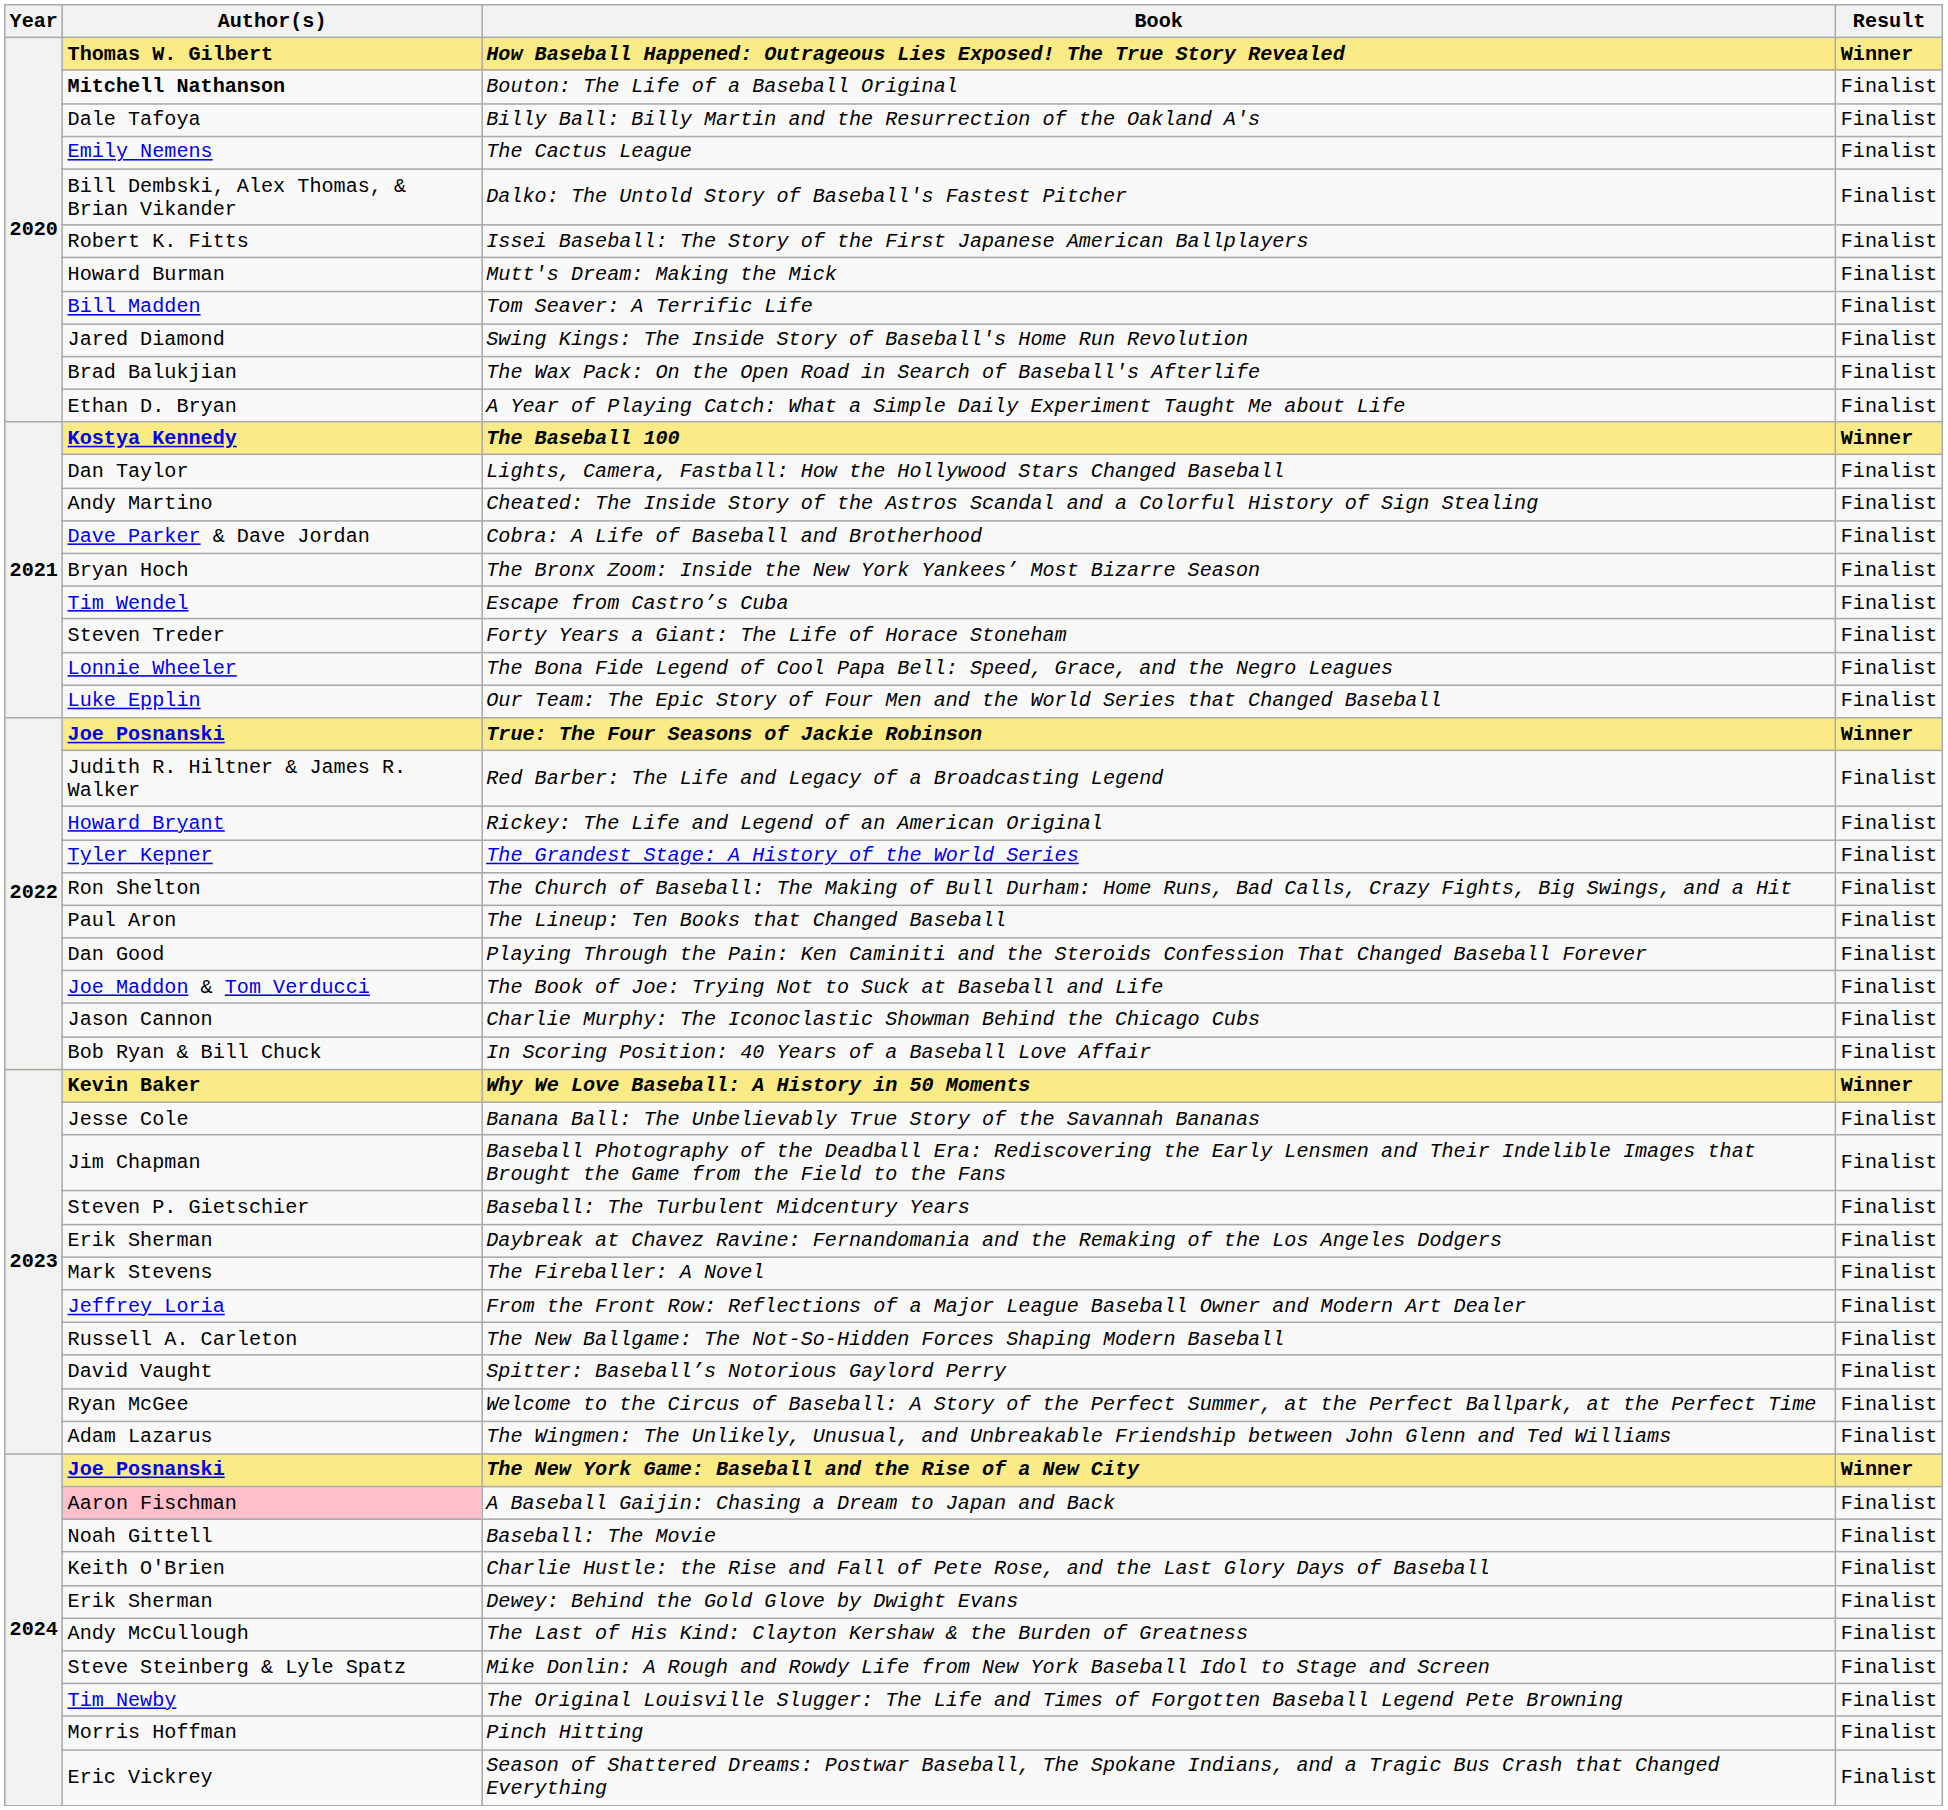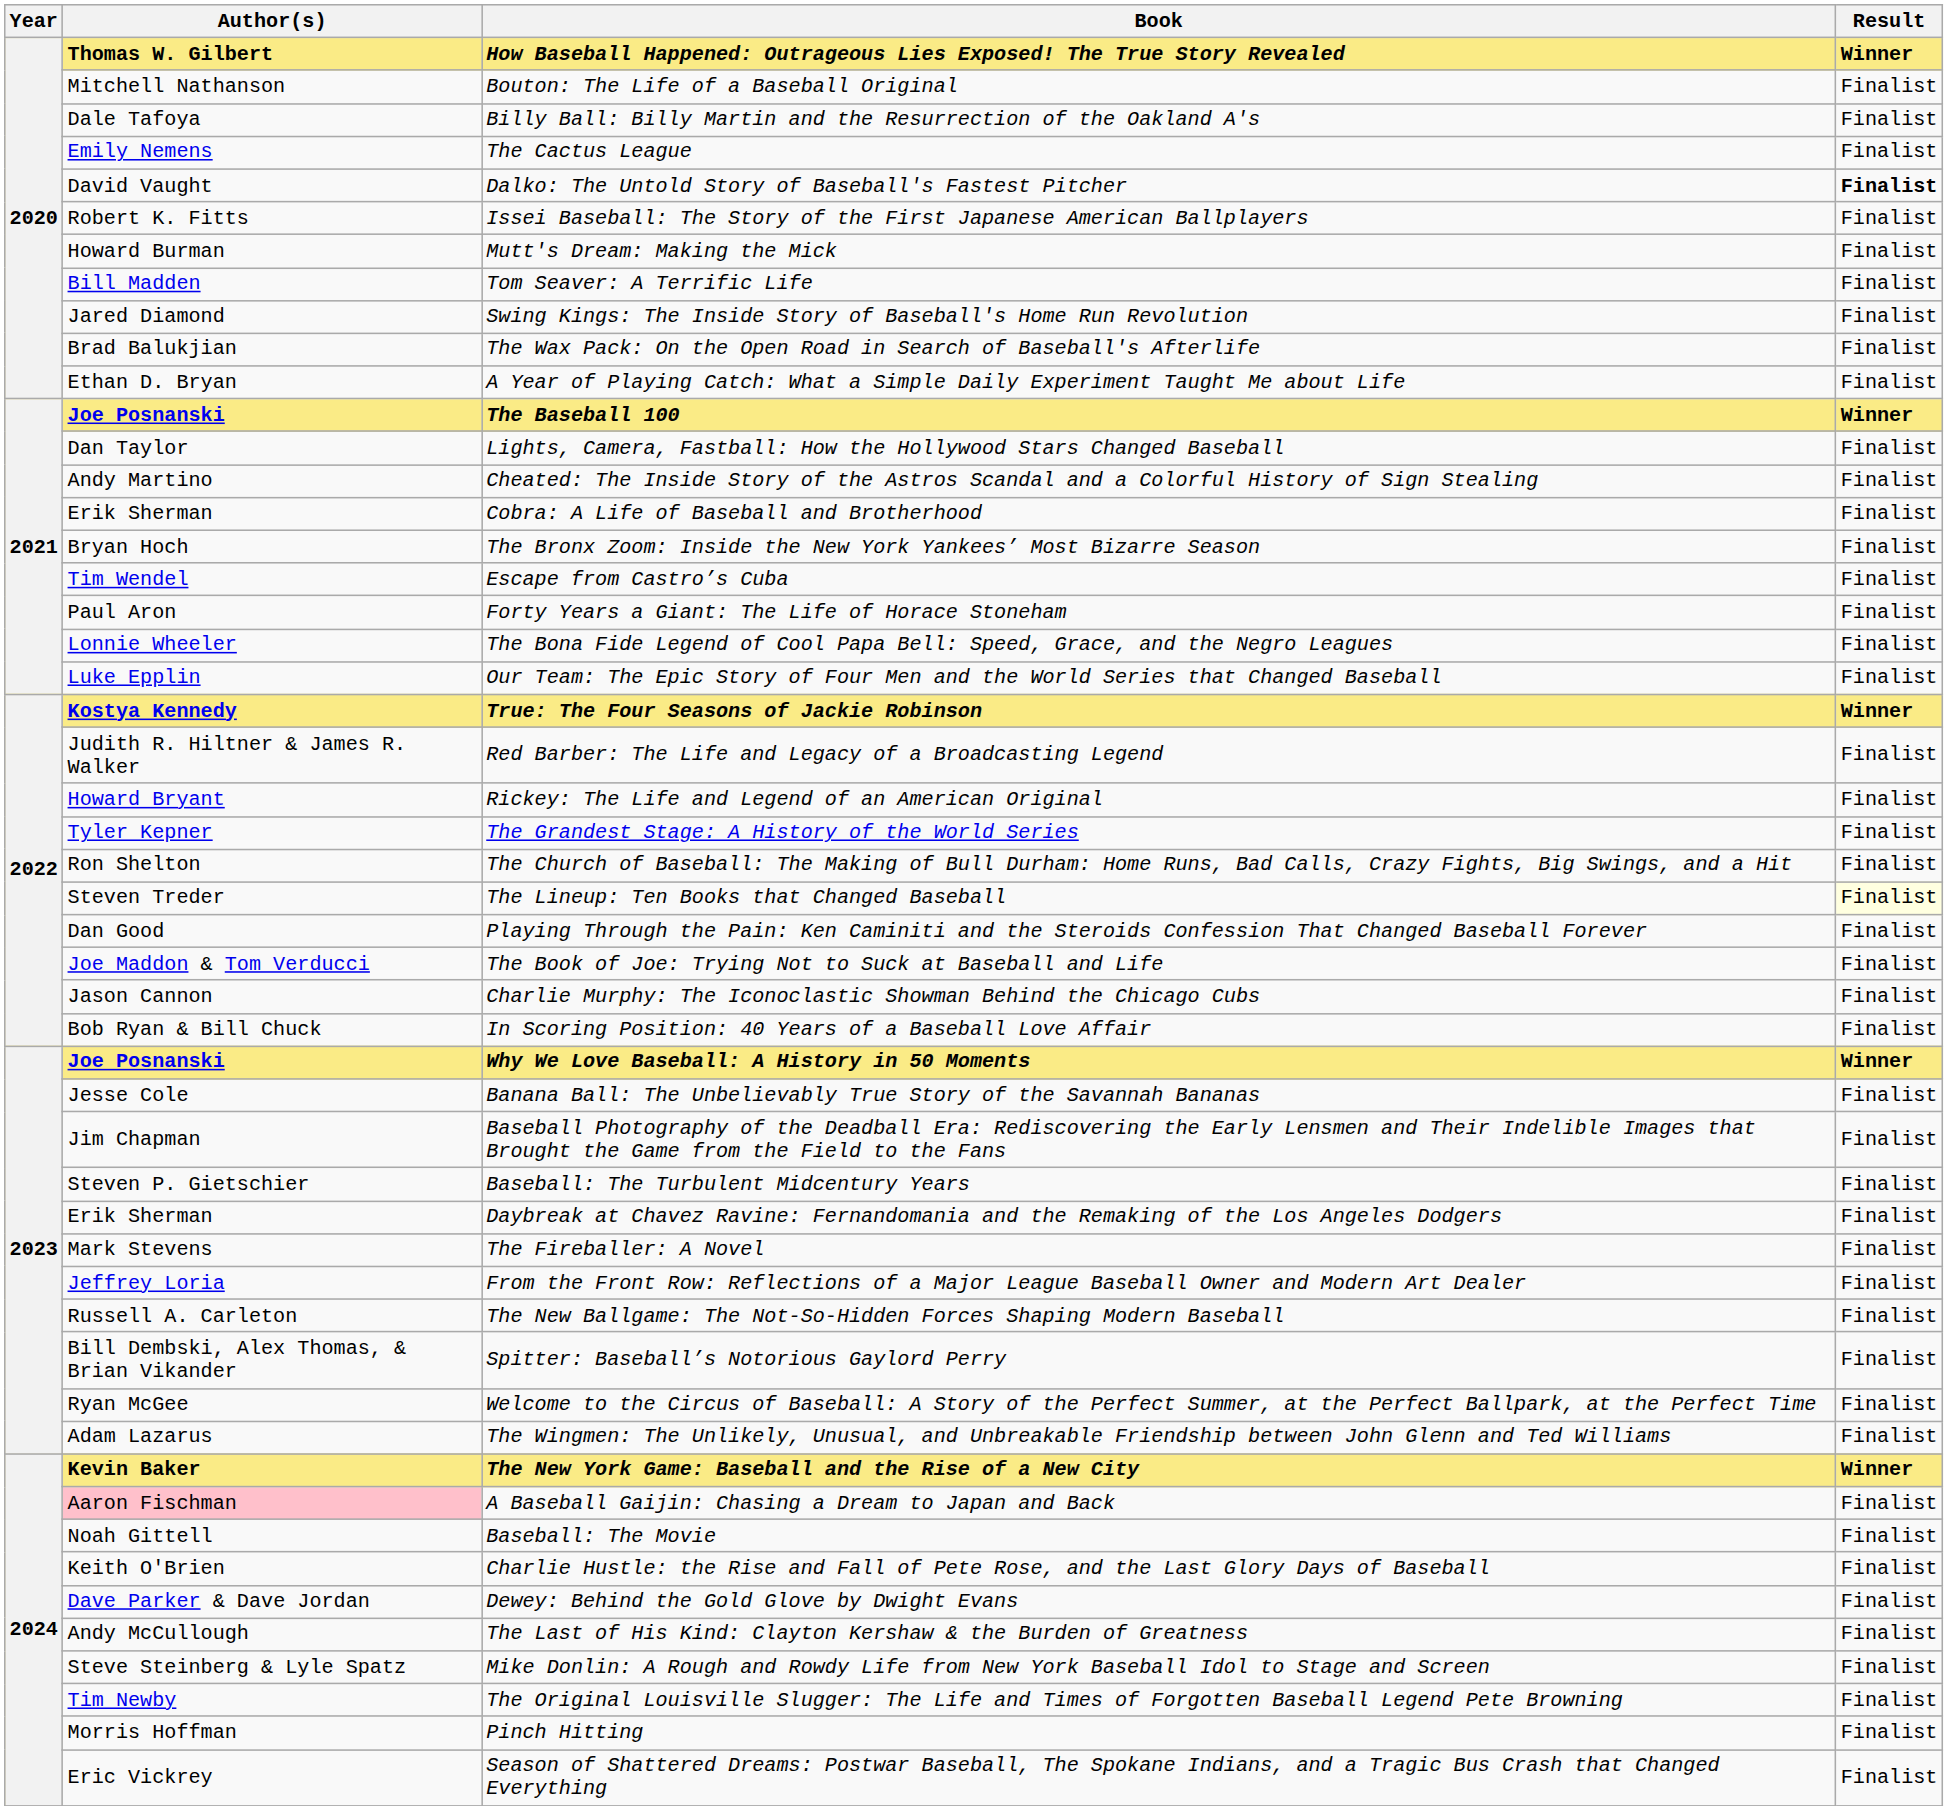(176, 87) bold -> (176, 87) normal
(237, 197) Bill Dembski, Alex Thomas, & Brian Vikander -> (140, 185) David Vaught
(1889, 197) normal -> (1889, 185) bold
(152, 439) Kostya Kennedy -> (146, 415) Joe Posnanski
(219, 537) Dave Parker & Dave Jordan -> (140, 514) Erik Sherman
(146, 636) Steven Treder -> (122, 612) Paul Aron
(146, 734) Joe Posnanski -> (152, 711) Kostya Kennedy
(122, 922) Paul Aron -> (146, 898) Steven Treder
(1889, 922) no background -> (1889, 898) lightyellow background
(134, 1086) Kevin Baker -> (146, 1063) Joe Posnanski
(140, 1372) David Vaught -> (237, 1360) Bill Dembski, Alex Thomas, & Brian Vikander
(146, 1470) Joe Posnanski -> (134, 1470) Kevin Baker
(140, 1602) Erik Sherman -> (219, 1602) Dave Parker & Dave Jordan
